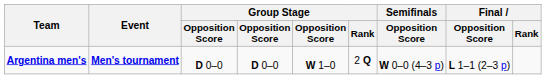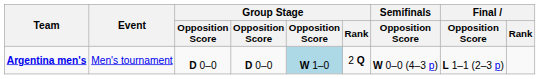(135, 61) bold -> (132, 61) normal
(321, 66) no background -> (314, 66) lightblue background
